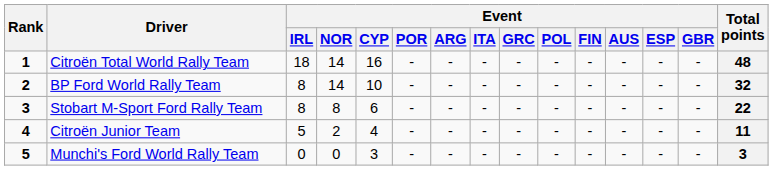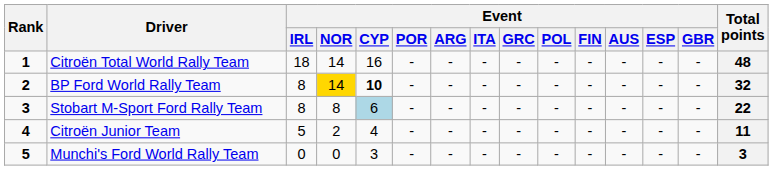(336, 85) no background -> (336, 85) gold background
(374, 85) normal -> (374, 85) bold
(374, 108) no background -> (374, 108) lightblue background
